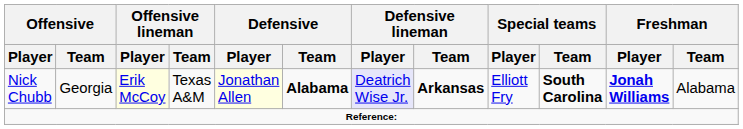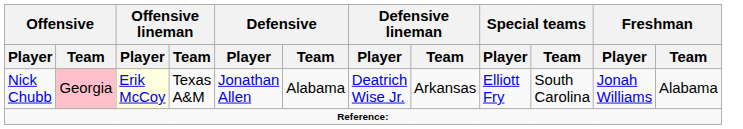(86, 88) no background -> (86, 88) pink background
(249, 88) lightyellow background -> (249, 88) no background
(317, 88) bold -> (316, 88) normal
(383, 88) lavender background -> (380, 88) no background
(451, 88) bold -> (445, 88) normal
(573, 88) bold -> (562, 88) normal
(639, 88) bold -> (624, 88) normal
